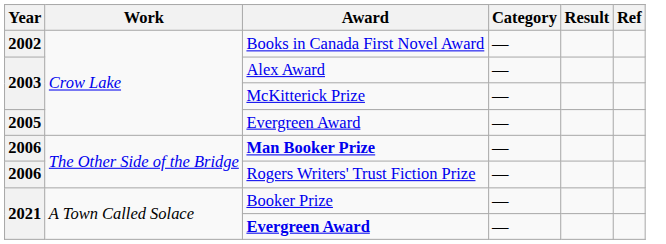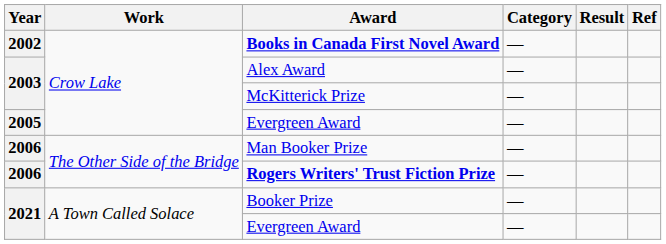(365, 43) normal -> (373, 43) bold
(311, 148) bold -> (307, 148) normal
(361, 174) normal -> (371, 174) bold
(308, 226) bold -> (303, 226) normal
